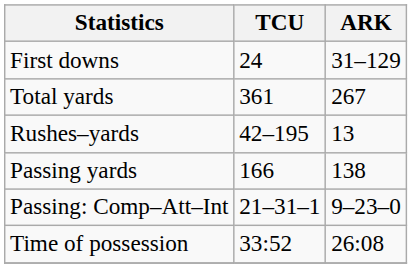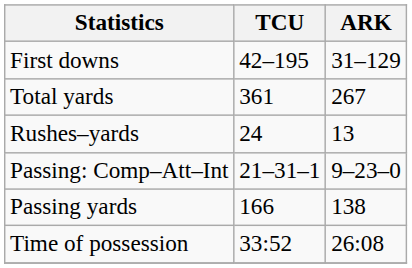(251, 59) 24 -> (274, 59) 42–195
(274, 133) 42–195 -> (251, 133) 24
rows swapped: (74, 170) <-> (119, 207)
